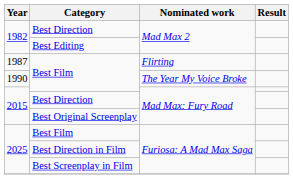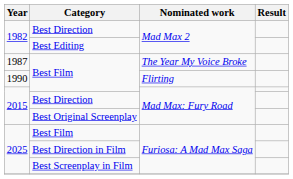(158, 62) Flirting -> (194, 62) The Year My Voice Broke
(194, 78) The Year My Voice Broke -> (158, 78) Flirting
